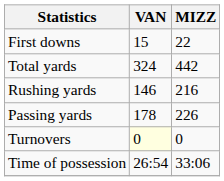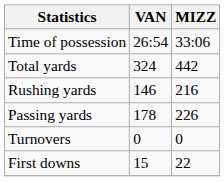rows swapped: (44, 41) <-> (67, 163)
(137, 138) lightyellow background -> (137, 138) no background
